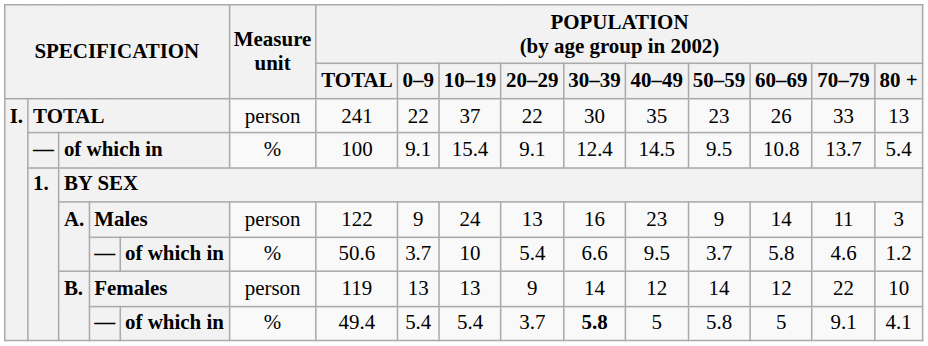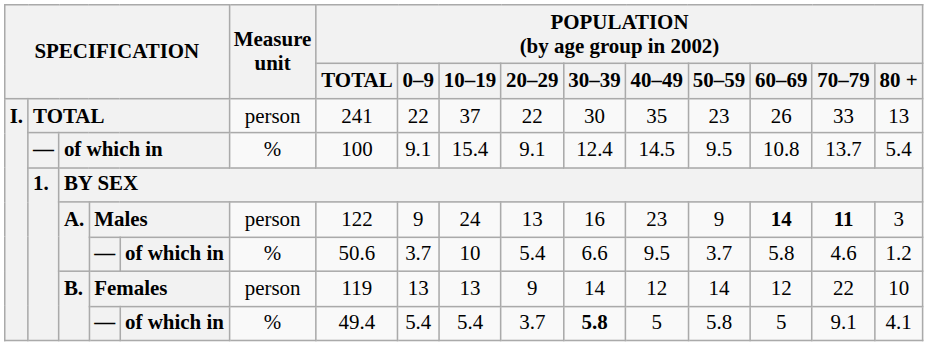(781, 218) normal -> (781, 218) bold
(844, 218) normal -> (844, 218) bold
